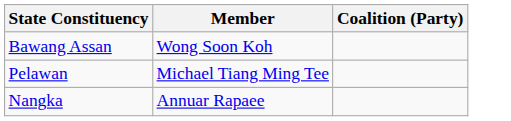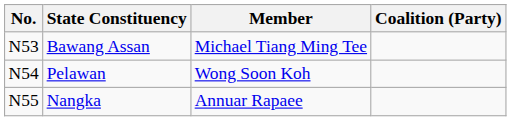+ column: (24, 18)
(215, 45) Wong Soon Koh -> (281, 45) Michael Tiang Ming Tee
(243, 73) Michael Tiang Ming Tee -> (253, 73) Wong Soon Koh
